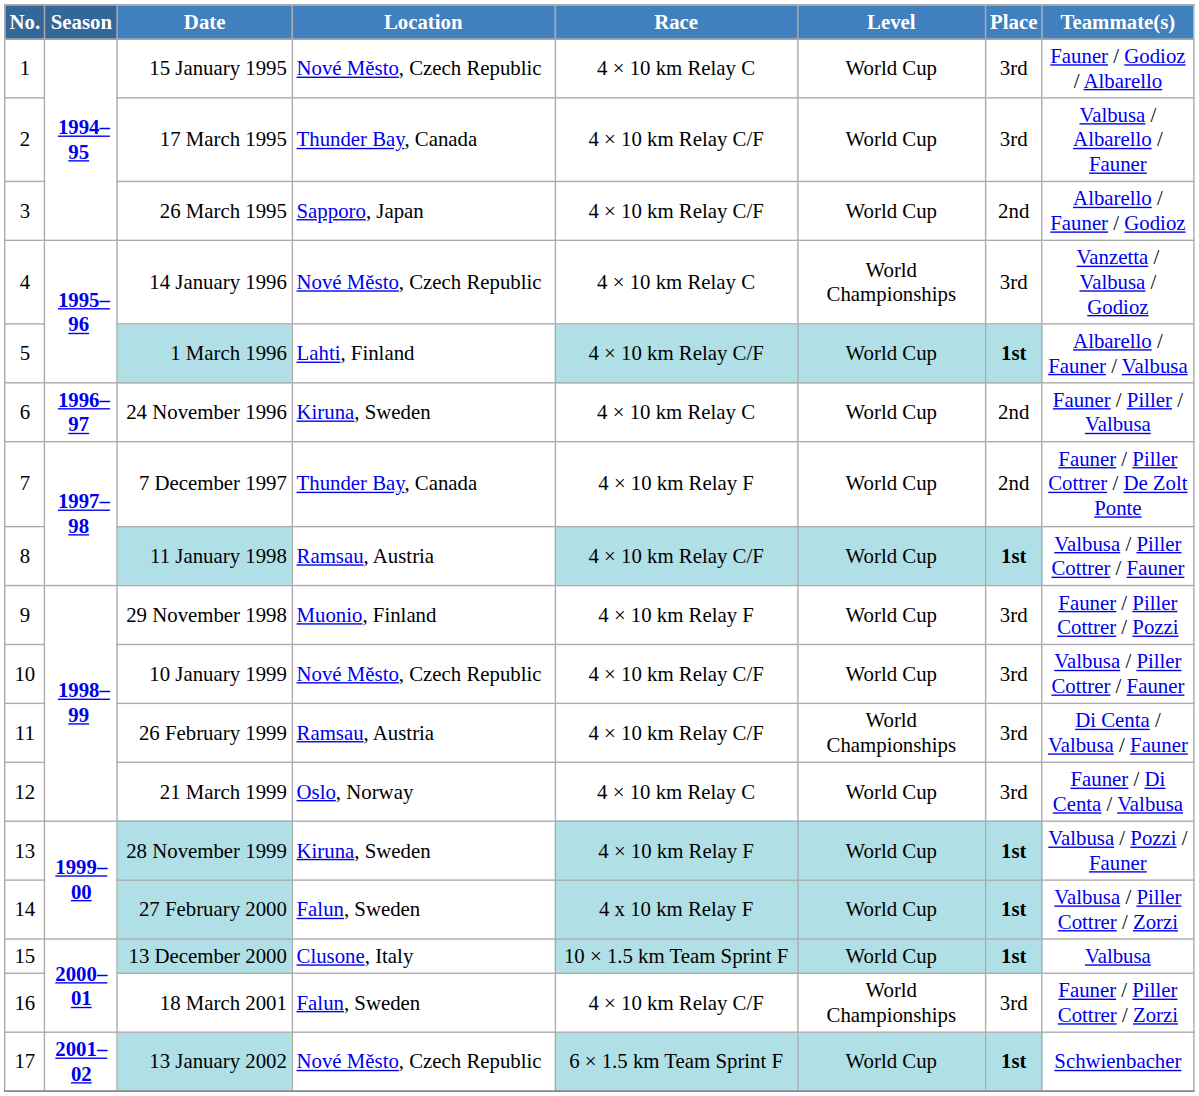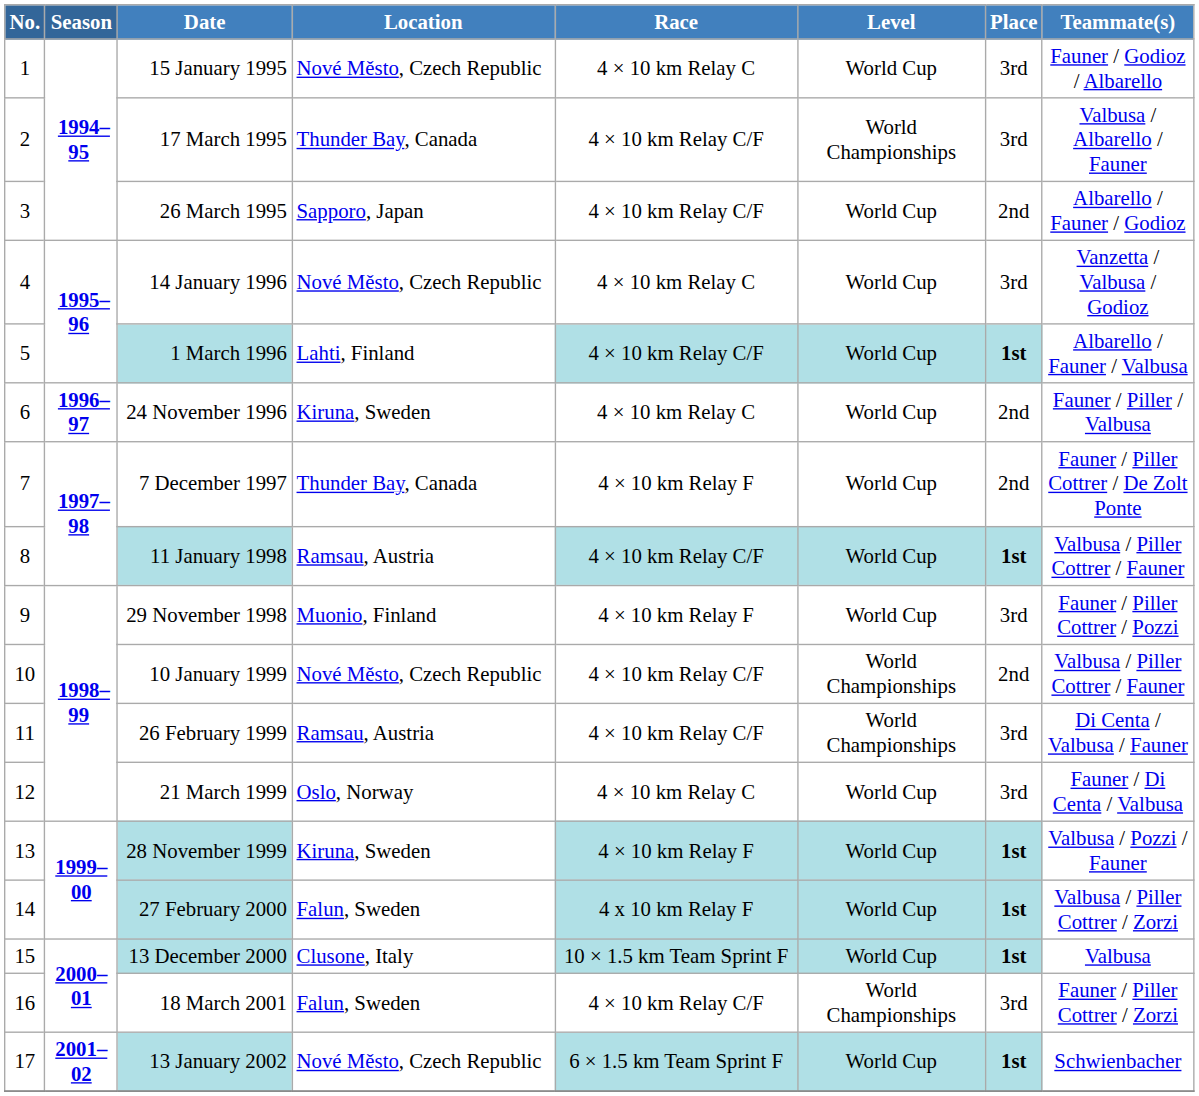(891, 139) World Cup -> (891, 139) World Championships
(891, 282) World Championships -> (891, 282) World Cup
(891, 673) World Cup -> (891, 673) World Championships
(1014, 673) 3rd -> (1014, 673) 2nd
